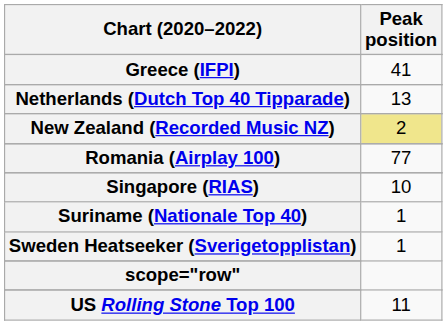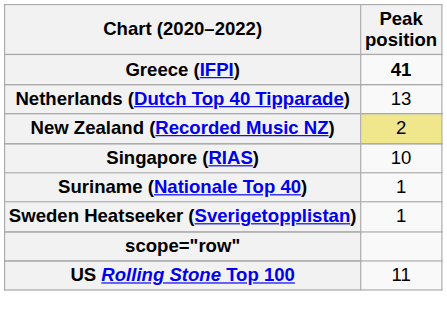(401, 69) normal -> (401, 69) bold
- row: (183, 157)
